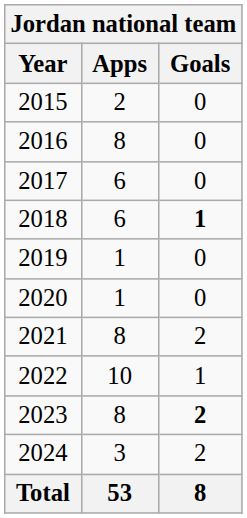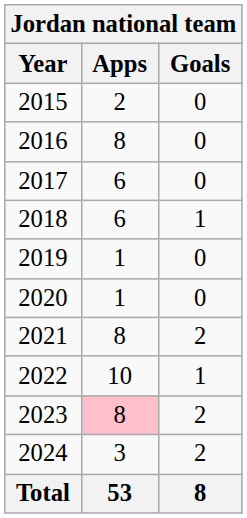(200, 219) bold -> (200, 219) normal
(120, 414) no background -> (120, 414) pink background
(200, 414) bold -> (200, 414) normal
